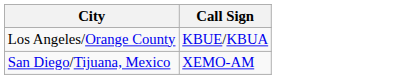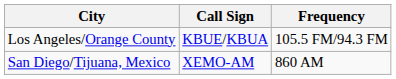+ column: (331, 16)
